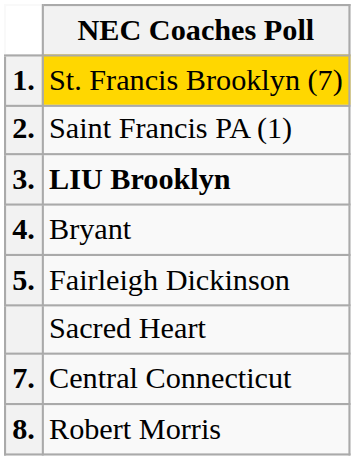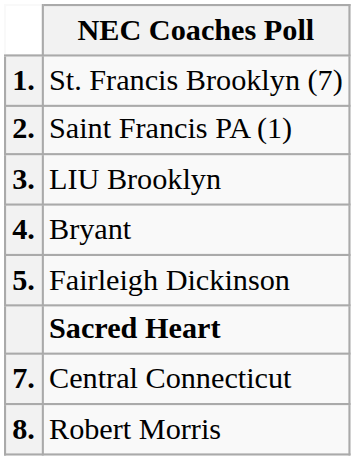(196, 79) gold background -> (196, 79) no background
(140, 179) bold -> (135, 179) normal
(127, 329) normal -> (135, 329) bold
